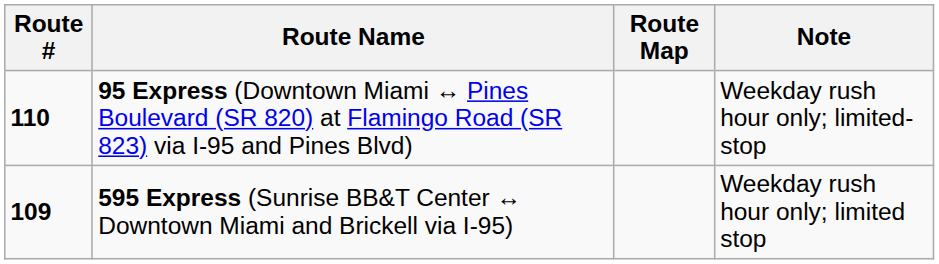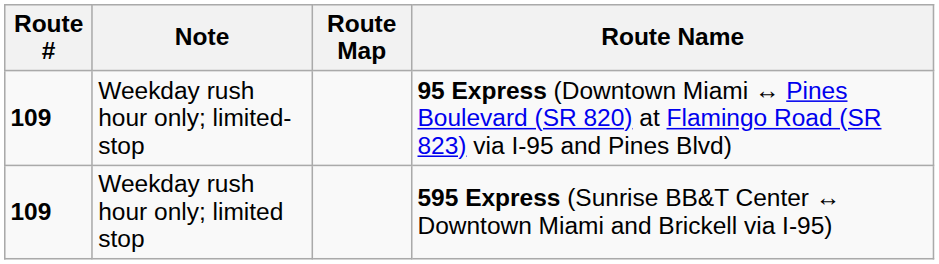columns swapped: (353, 37) <-> (824, 37)
(30, 117) 110 -> (31, 117) 109
